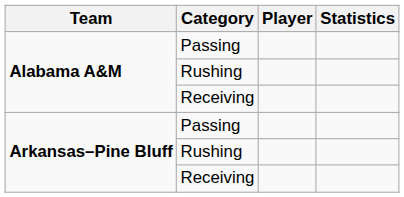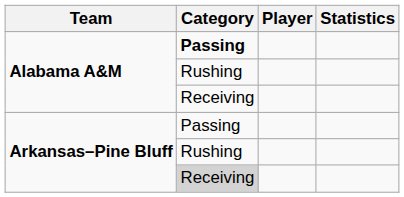(210, 45) normal -> (213, 45) bold
(217, 178) no background -> (217, 178) lightgrey background
